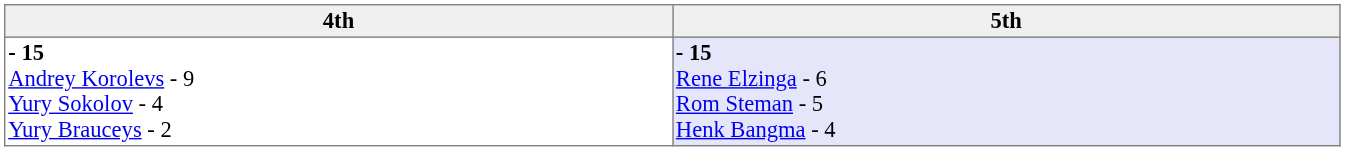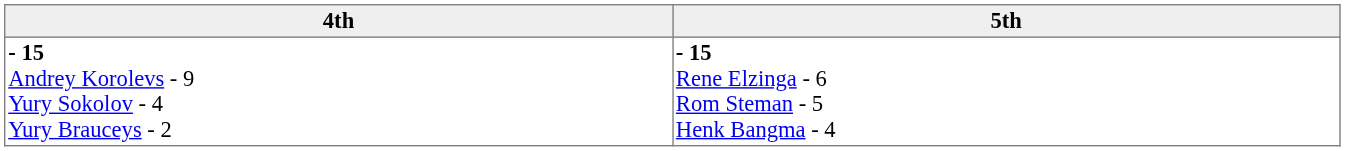(756, 91) lavender background -> (756, 91) no background
